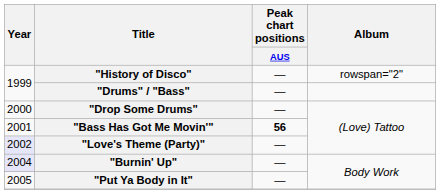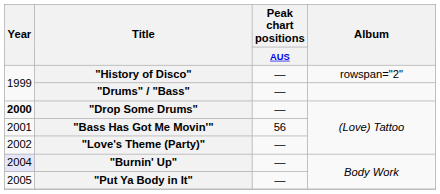(19, 109) normal -> (19, 109) bold
(280, 127) bold -> (280, 127) normal
(19, 145) lavender background -> (19, 145) no background
